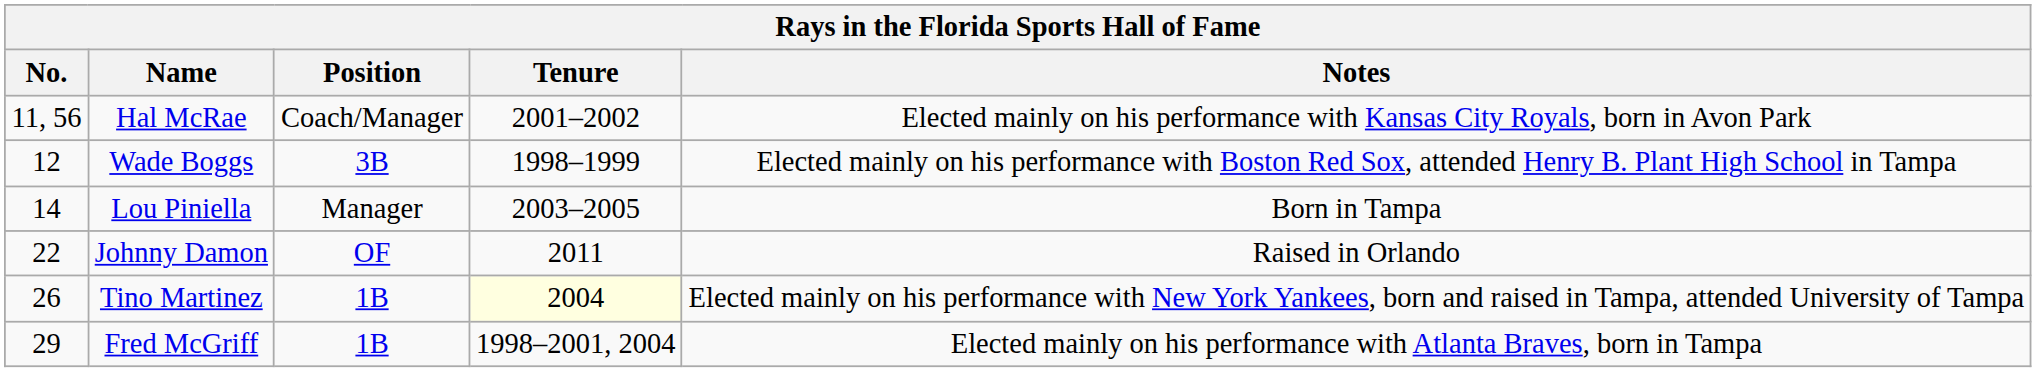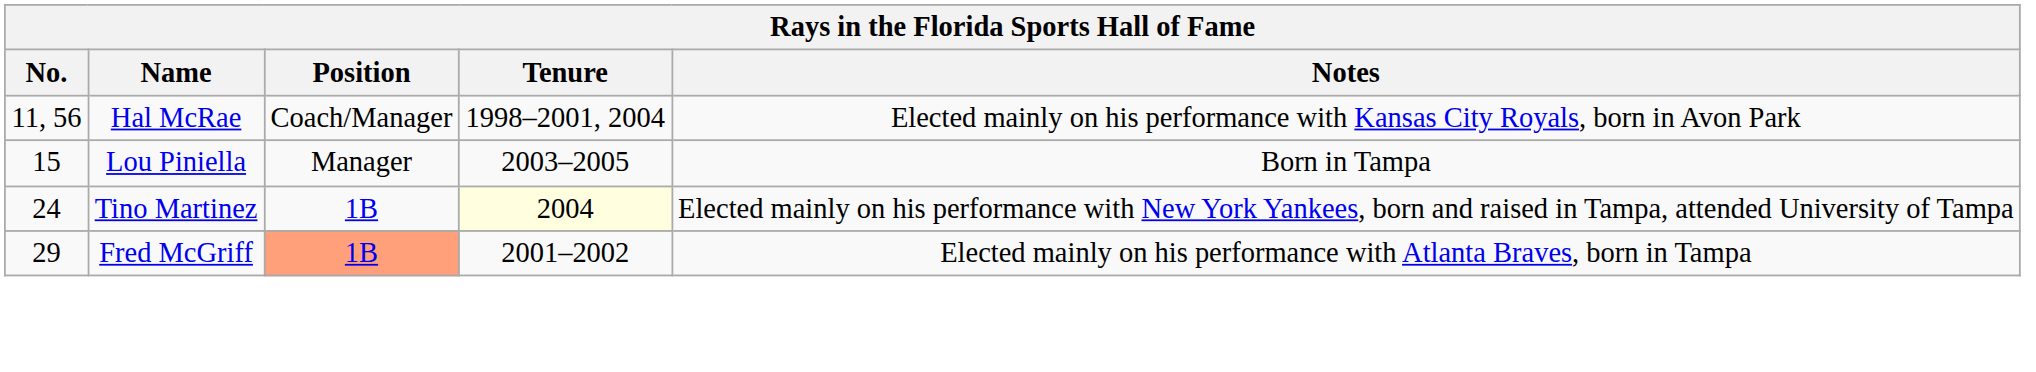(576, 117) 2001–2002 -> (565, 117) 1998–2001, 2004
- row: (181, 162)
(47, 207) 14 -> (47, 162) 15
- row: (181, 252)
(47, 298) 26 -> (47, 207) 24
(372, 343) no background -> (361, 252) lightsalmon background
(576, 343) 1998–2001, 2004 -> (565, 252) 2001–2002
